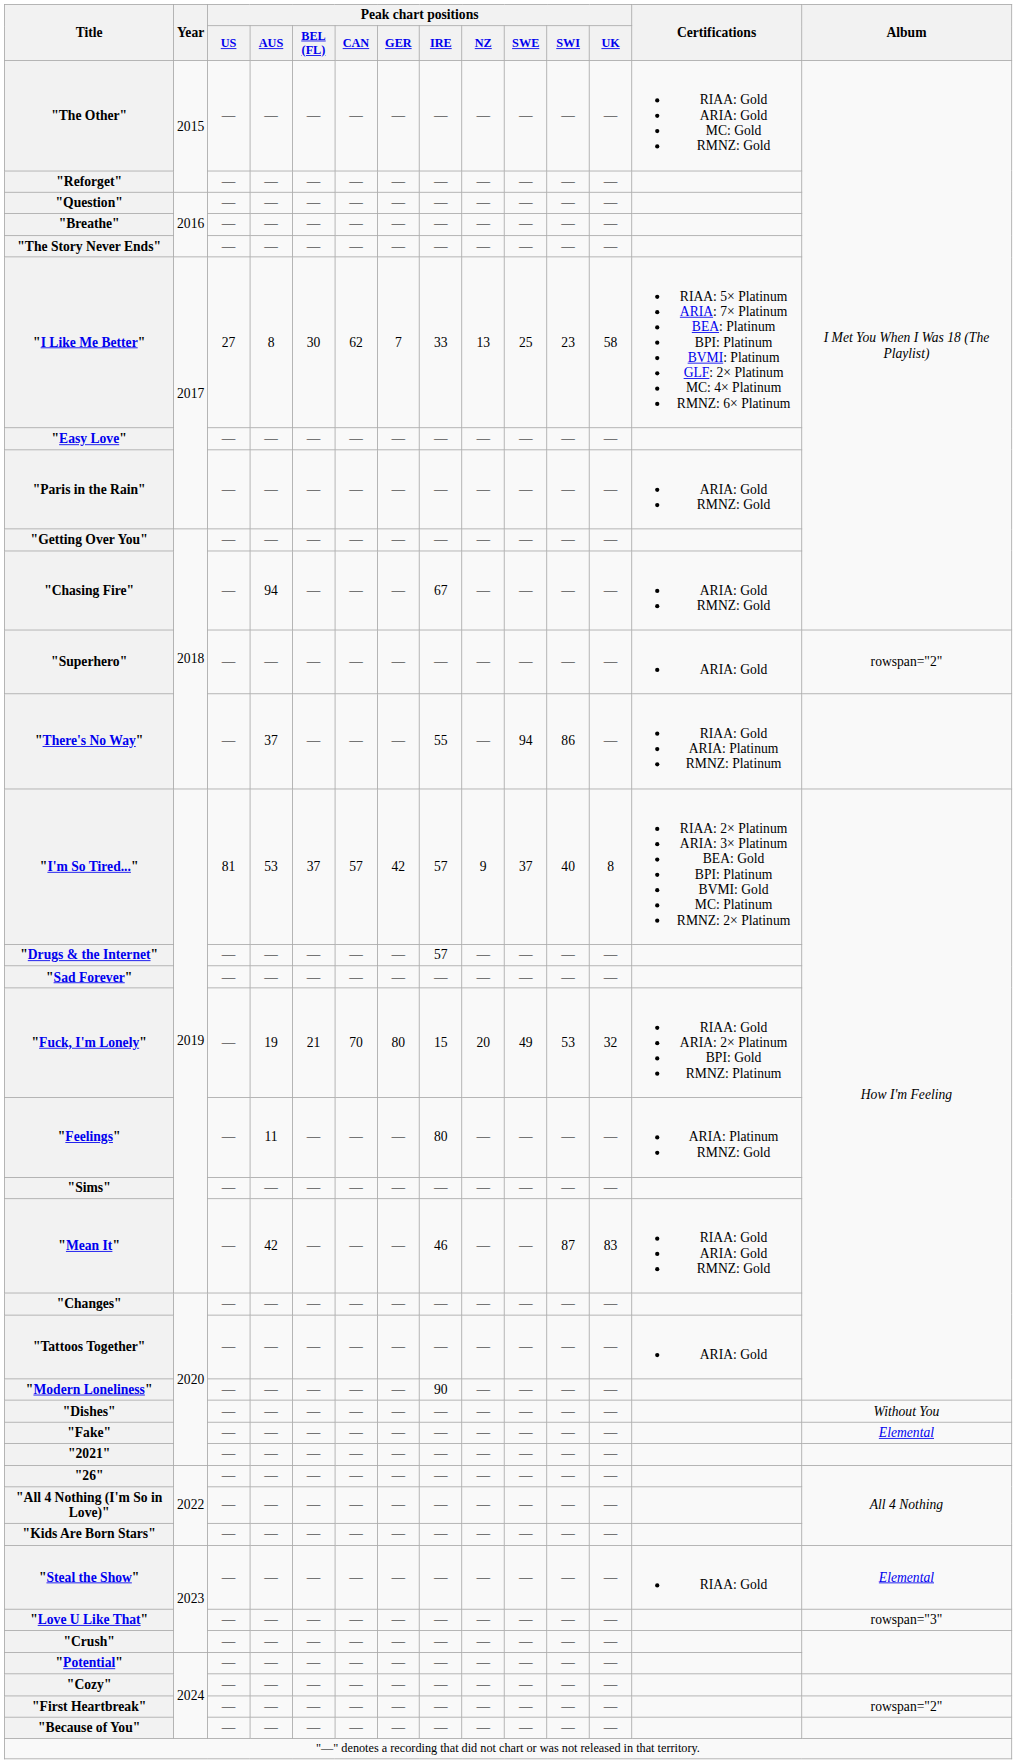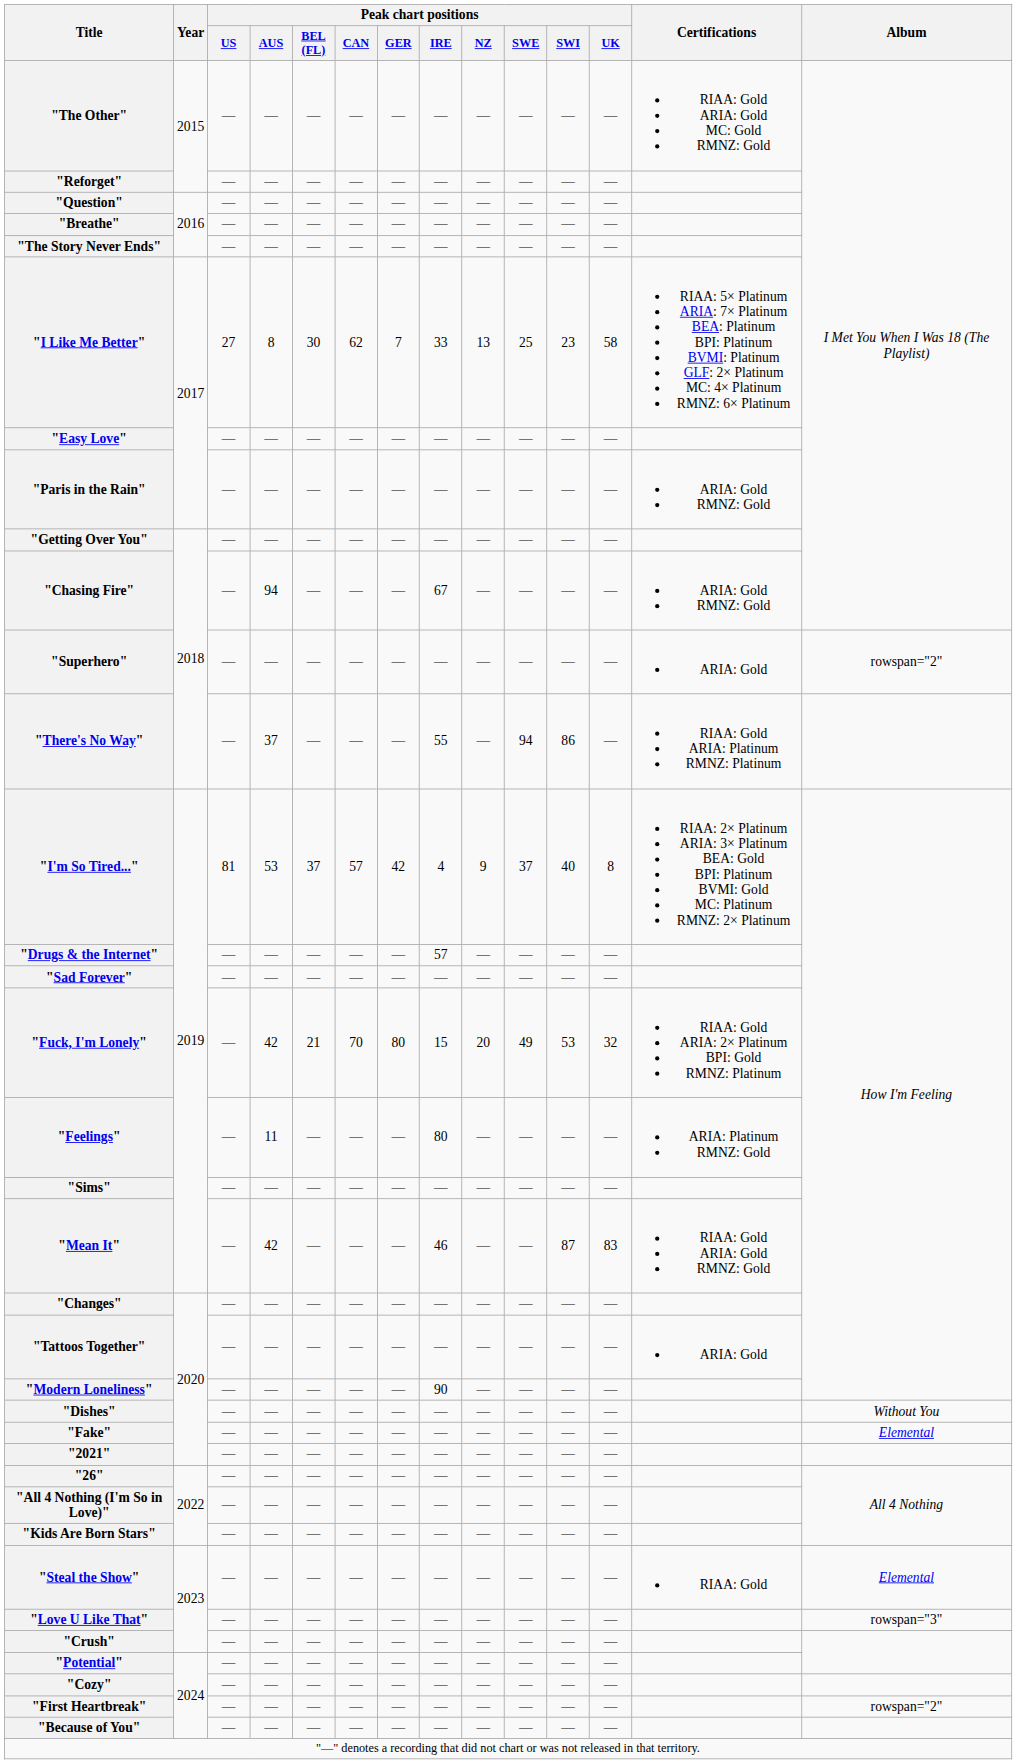(441, 866) 57 -> (441, 866) 4
(271, 1042) 19 -> (271, 1042) 42
